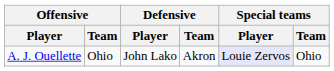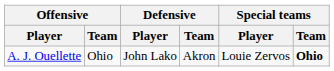(256, 56) lavender background -> (256, 56) no background
(309, 56) normal -> (309, 56) bold
